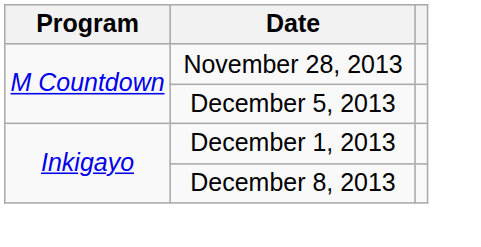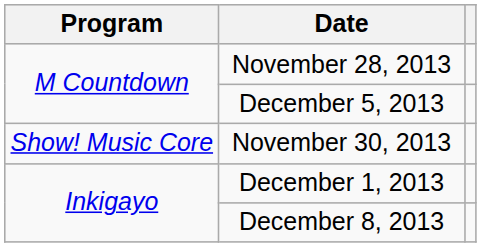+ row: (342, 143)
